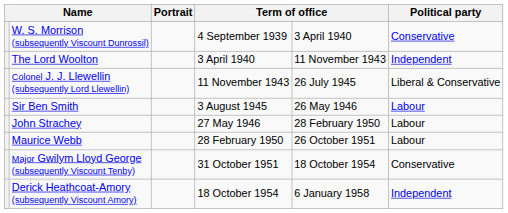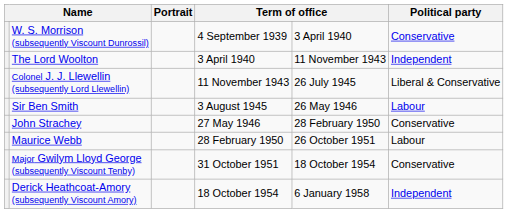(408, 123) Labour -> (423, 123) Conservative
